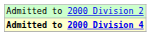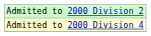(75, 25) bold -> (75, 25) normal
